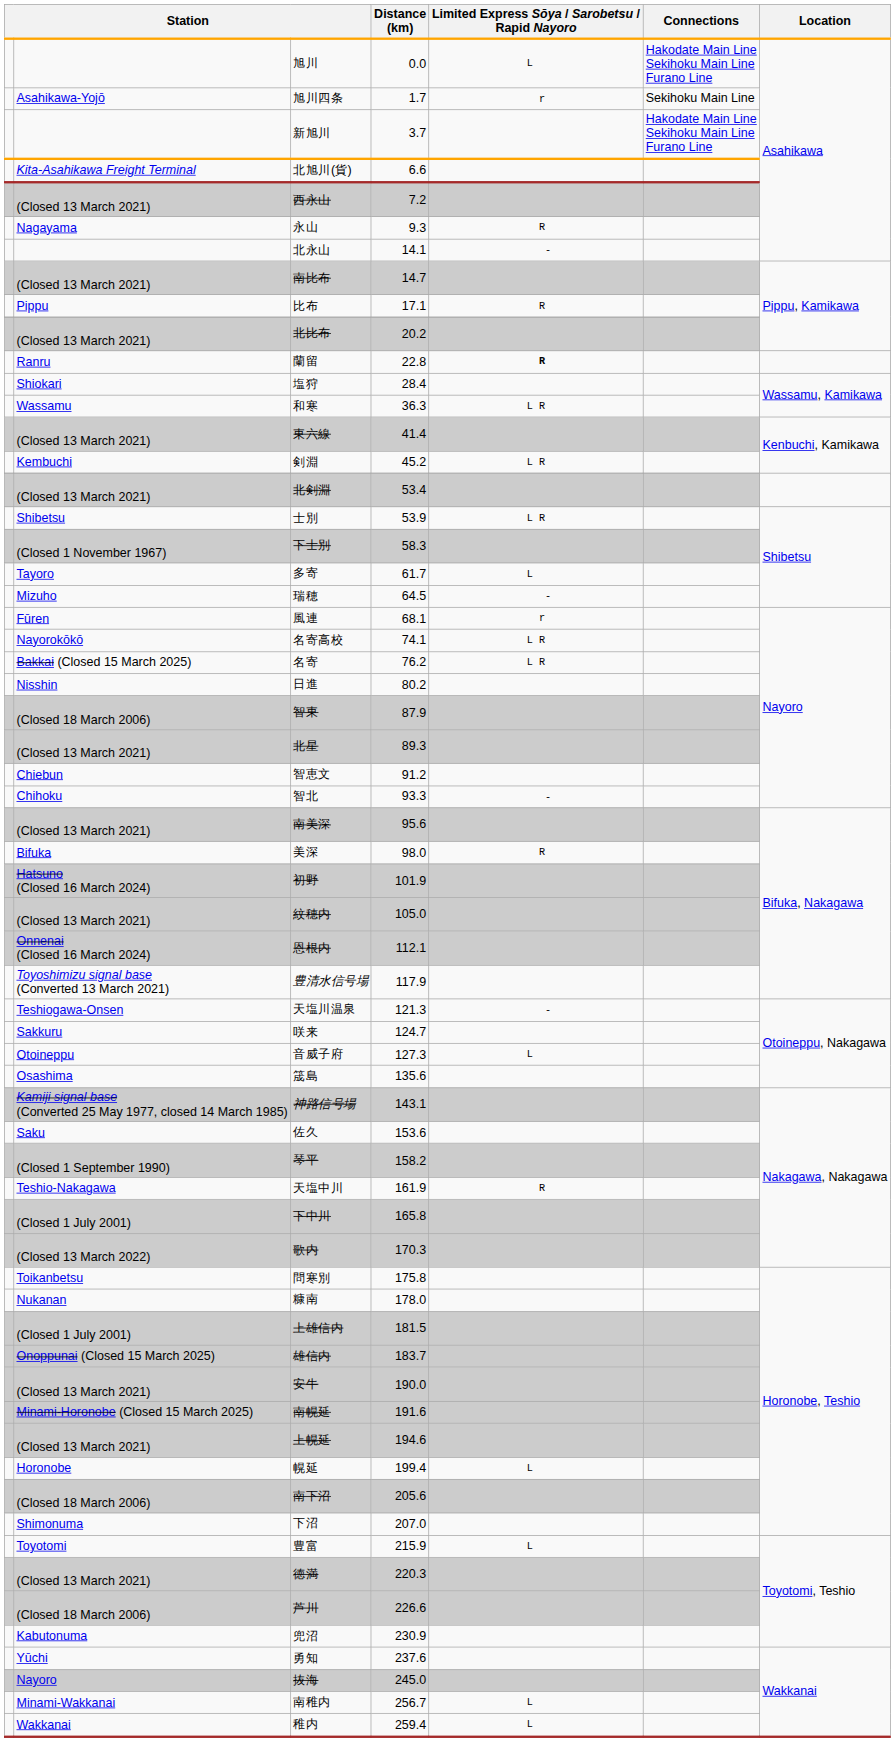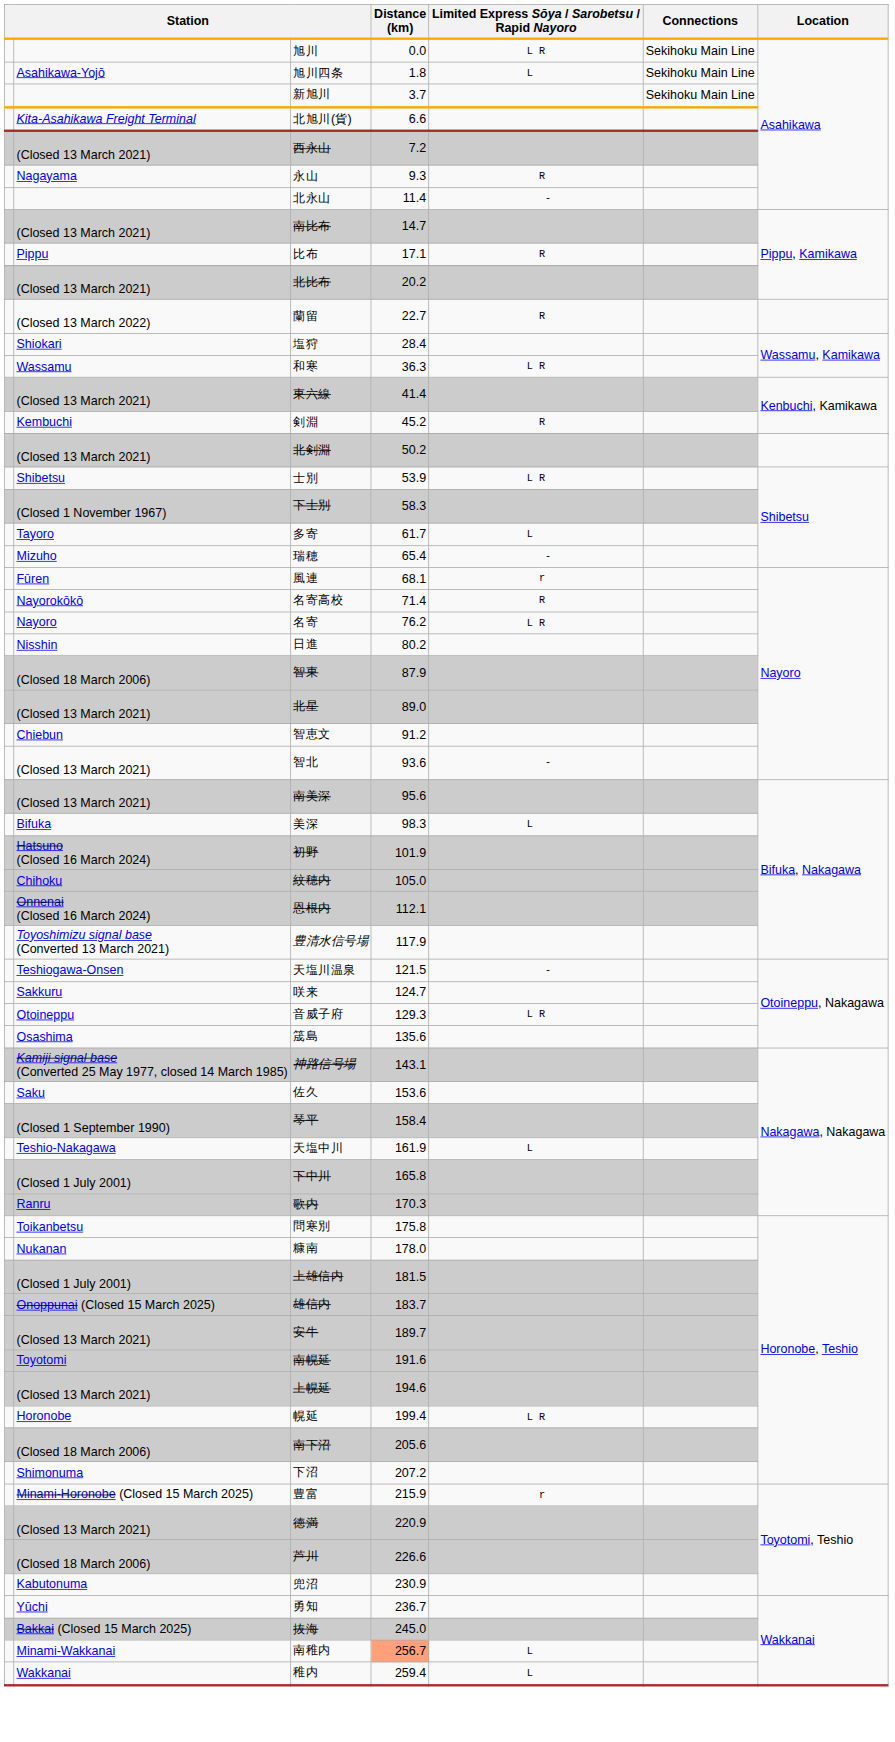(536, 64) L -> (536, 51) L R
(701, 63) Hakodate Main Line Sekihoku Main Line Furano Line -> (700, 50) Sekihoku Main Line
(417, 98) 1.7 -> (417, 73) 1.8
(536, 99) r -> (536, 73) L
(701, 133) Hakodate Main Line Sekihoku Main Line Furano Line -> (700, 95) Sekihoku Main Line
(414, 250) 14.1 -> (414, 198) 11.4
(33, 361) Ranru -> (83, 323) (Closed 13 March 2022)
(414, 361) 22.8 -> (414, 316) 22.7
(536, 362) bold -> (536, 316) normal
(536, 462) L R -> (536, 422) R
(414, 490) 53.4 -> (414, 450) 50.2
(414, 596) 64.5 -> (414, 556) 65.4
(414, 640) 74.1 -> (414, 600) 71.4
(536, 640) L R -> (536, 601) R
(104, 662) Bakkai (Closed 15 March 2025) -> (37, 622) Nayoro
(414, 746) 89.3 -> (414, 706) 89.0
(39, 796) Chihoku -> (83, 769) (Closed 13 March 2021)
(414, 796) 93.3 -> (414, 762) 93.6
(414, 852) 98.0 -> (414, 824) 98.3
(536, 853) R -> (536, 825) L
(83, 921) (Closed 13 March 2021) -> (39, 880) Chihoku
(411, 1010) 121.3 -> (411, 970) 121.5
(411, 1054) 127.3 -> (411, 1014) 129.3
(536, 1054) L -> (536, 1015) L R
(411, 1160) 158.2 -> (411, 1120) 158.4
(536, 1188) R -> (536, 1149) L
(83, 1257) (Closed 13 March 2022) -> (33, 1204) Ranru
(411, 1384) 190.0 -> (411, 1332) 189.7
(135, 1412) Minami-Horonobe (Closed 15 March 2025) -> (41, 1360) Toyotomi
(536, 1468) L -> (536, 1417) L R
(411, 1524) 207.0 -> (411, 1472) 207.2
(41, 1546) Toyotomi -> (135, 1494) Minami-Horonobe (Closed 15 March 2025)
(536, 1546) L -> (536, 1495) r
(411, 1574) 220.3 -> (411, 1522) 220.9
(411, 1658) 237.6 -> (411, 1606) 236.7
(37, 1680) Nayoro -> (104, 1628) Bakkai (Closed 15 March 2025)
(411, 1702) no background -> (411, 1651) lightsalmon background
